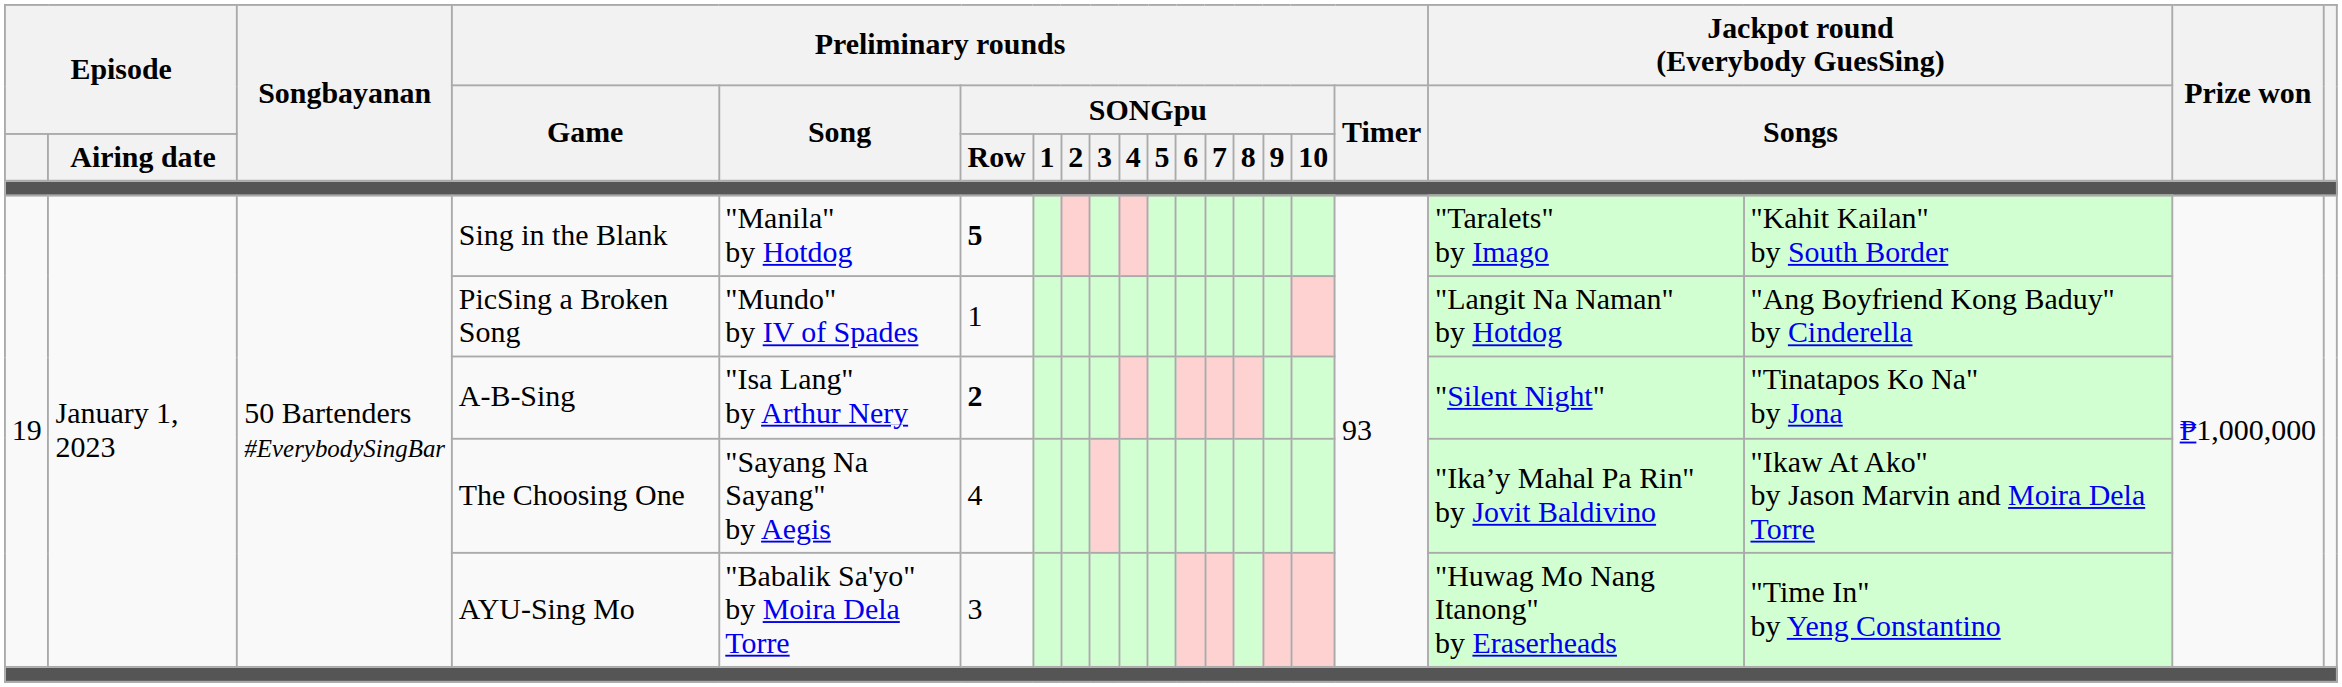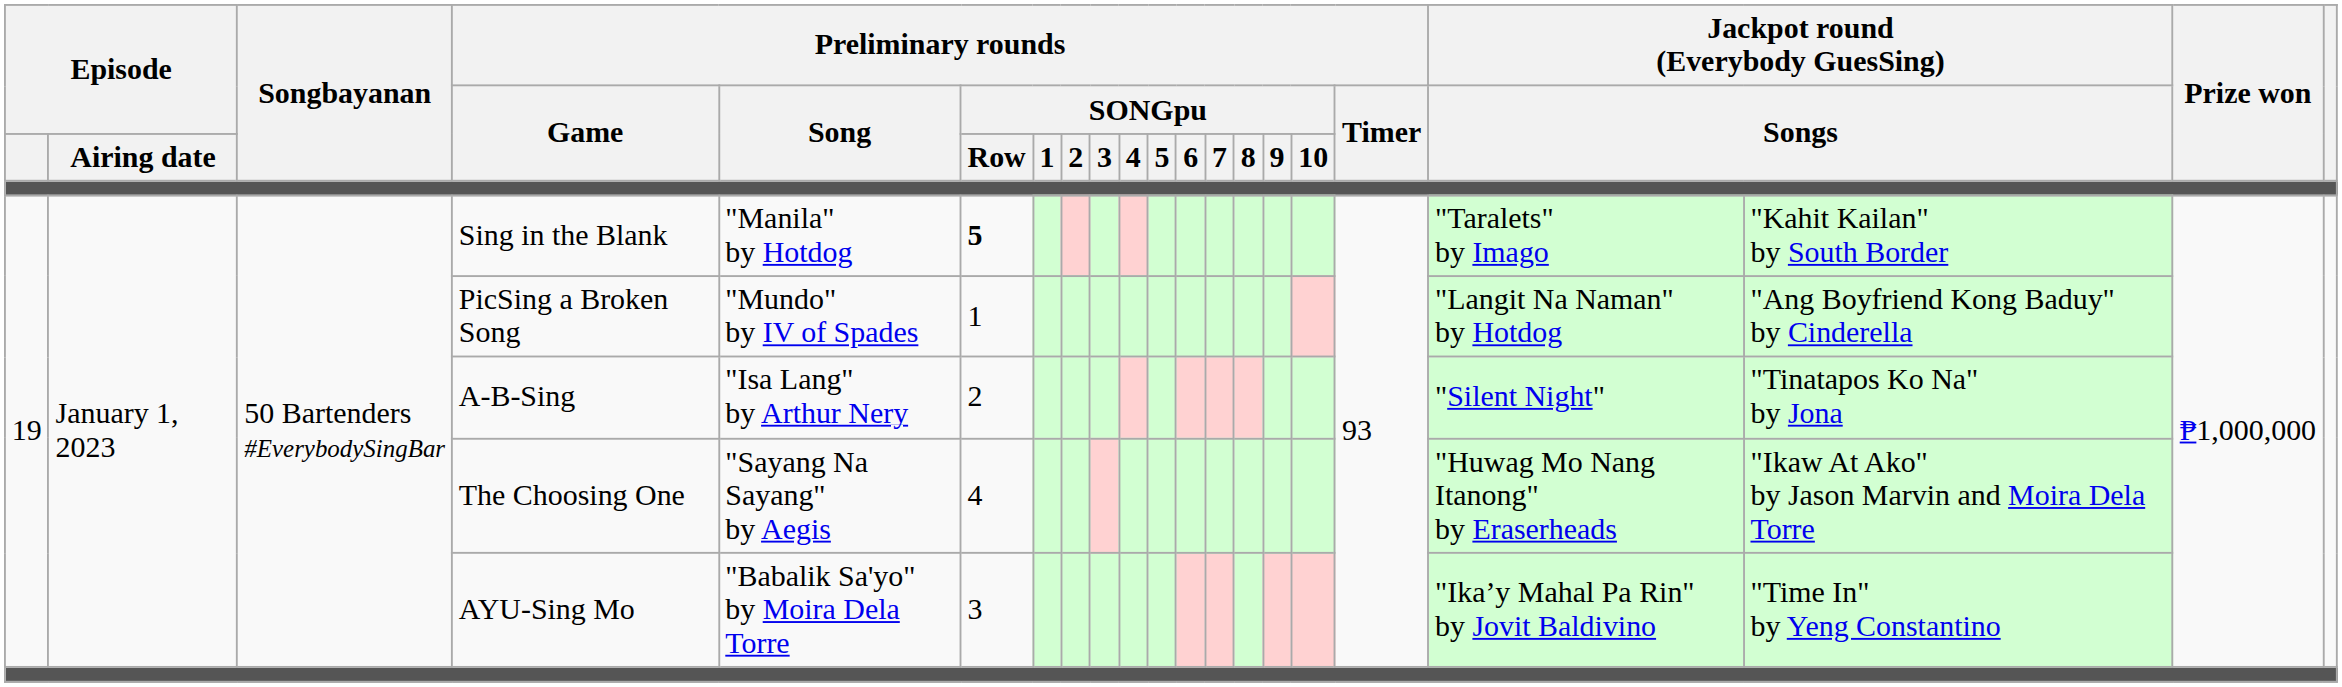(975, 397) bold -> (975, 397) normal
(1565, 495) "Ika’y Mahal Pa Rin" by Jovit Baldivino -> (1545, 495) "Huwag Mo Nang Itanong" by Eraserheads
(1545, 609) "Huwag Mo Nang Itanong" by Eraserheads -> (1565, 609) "Ika’y Mahal Pa Rin" by Jovit Baldivino
